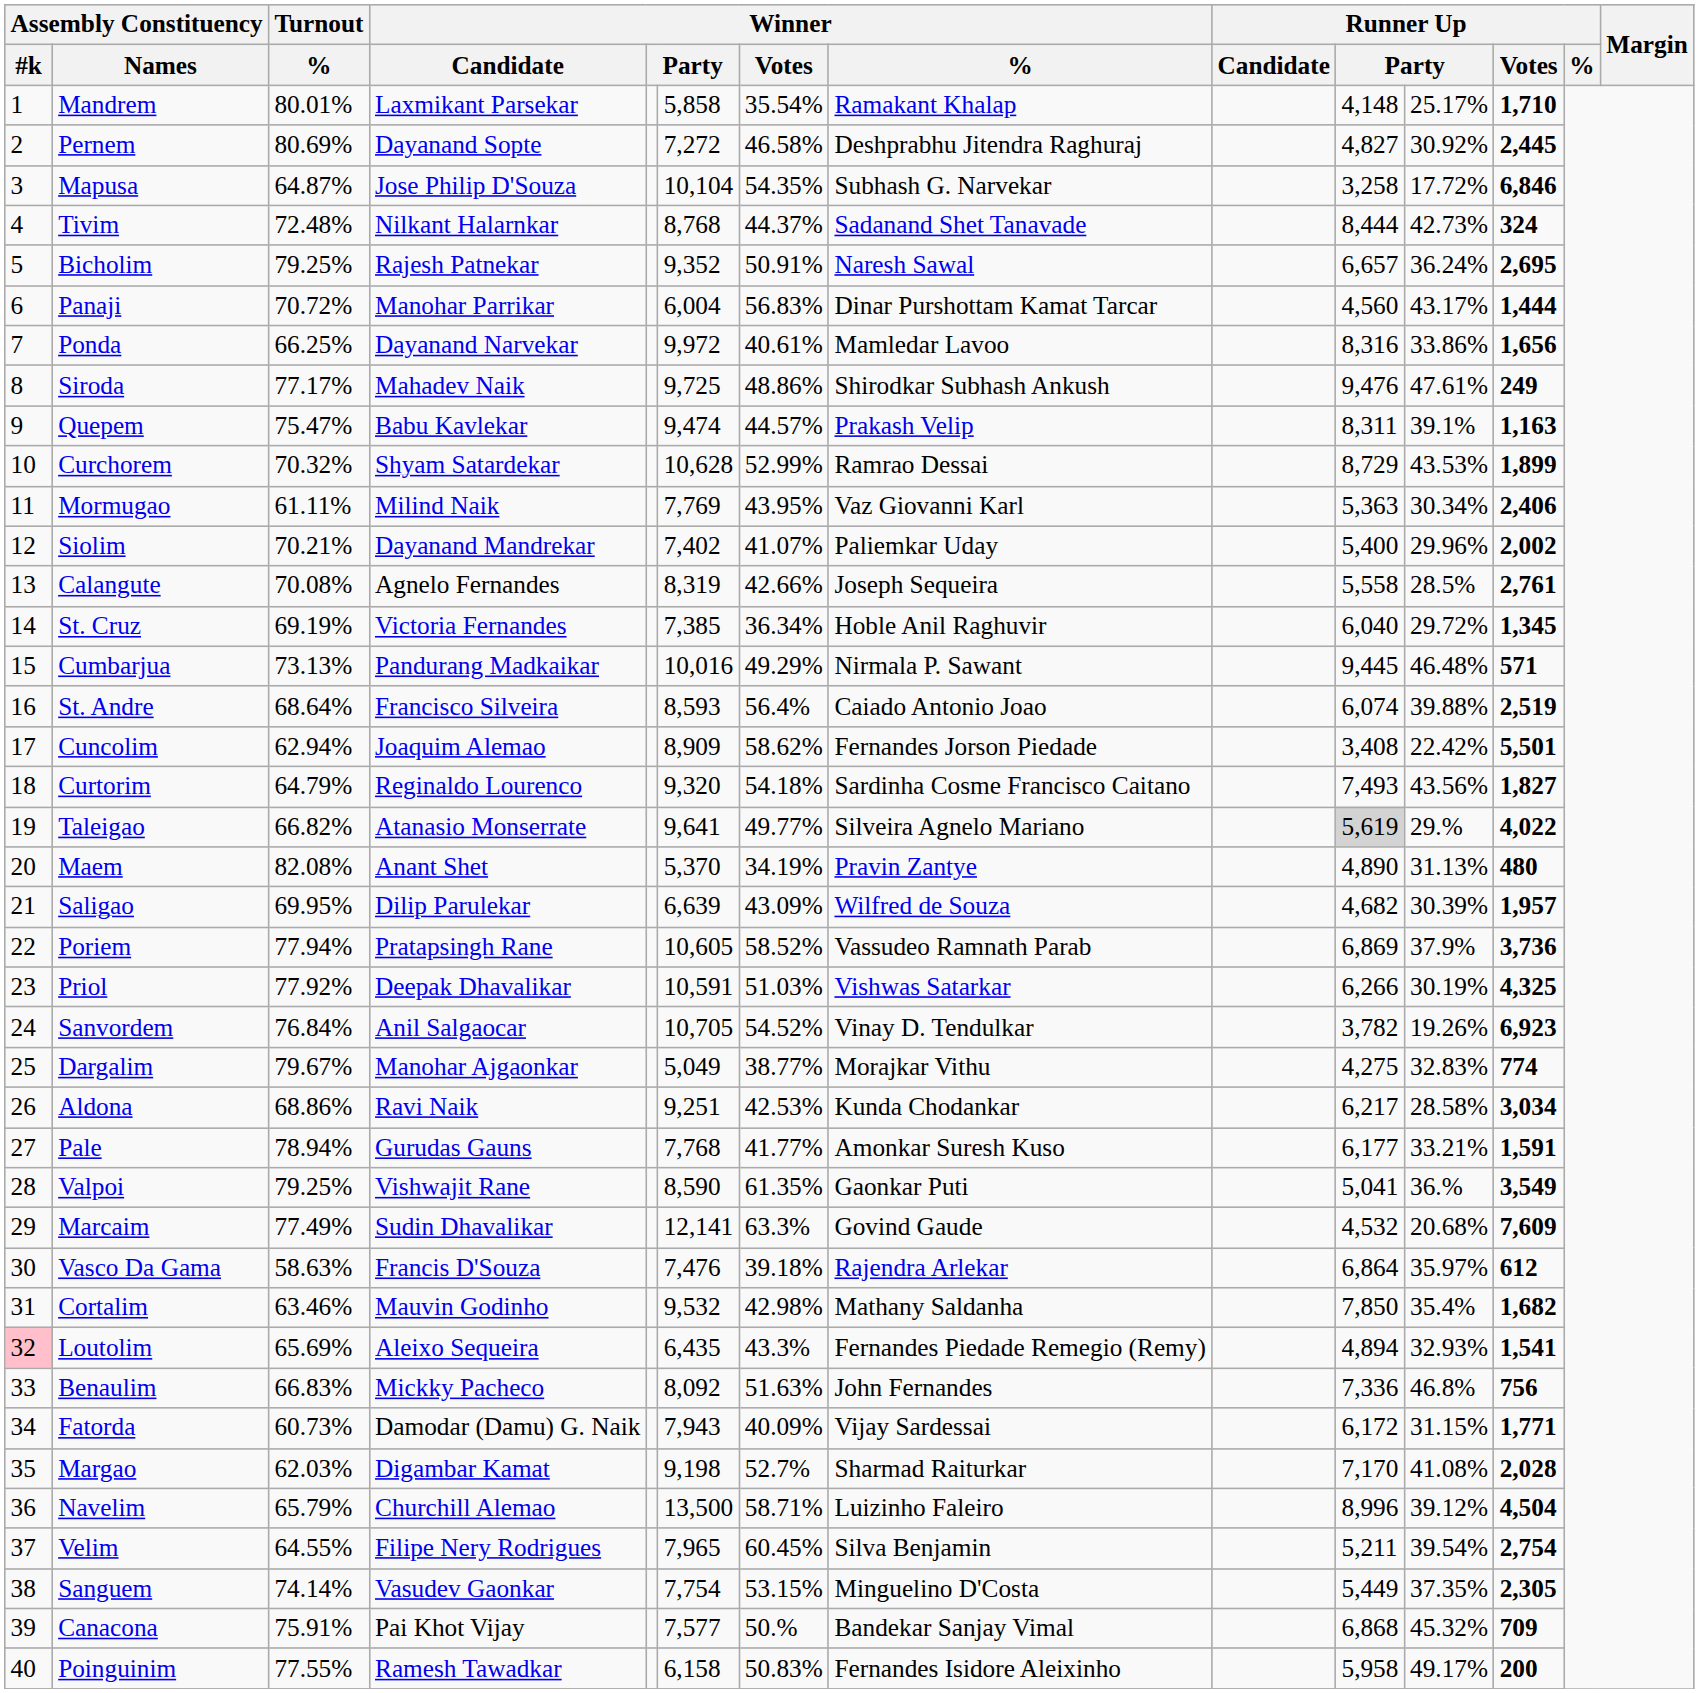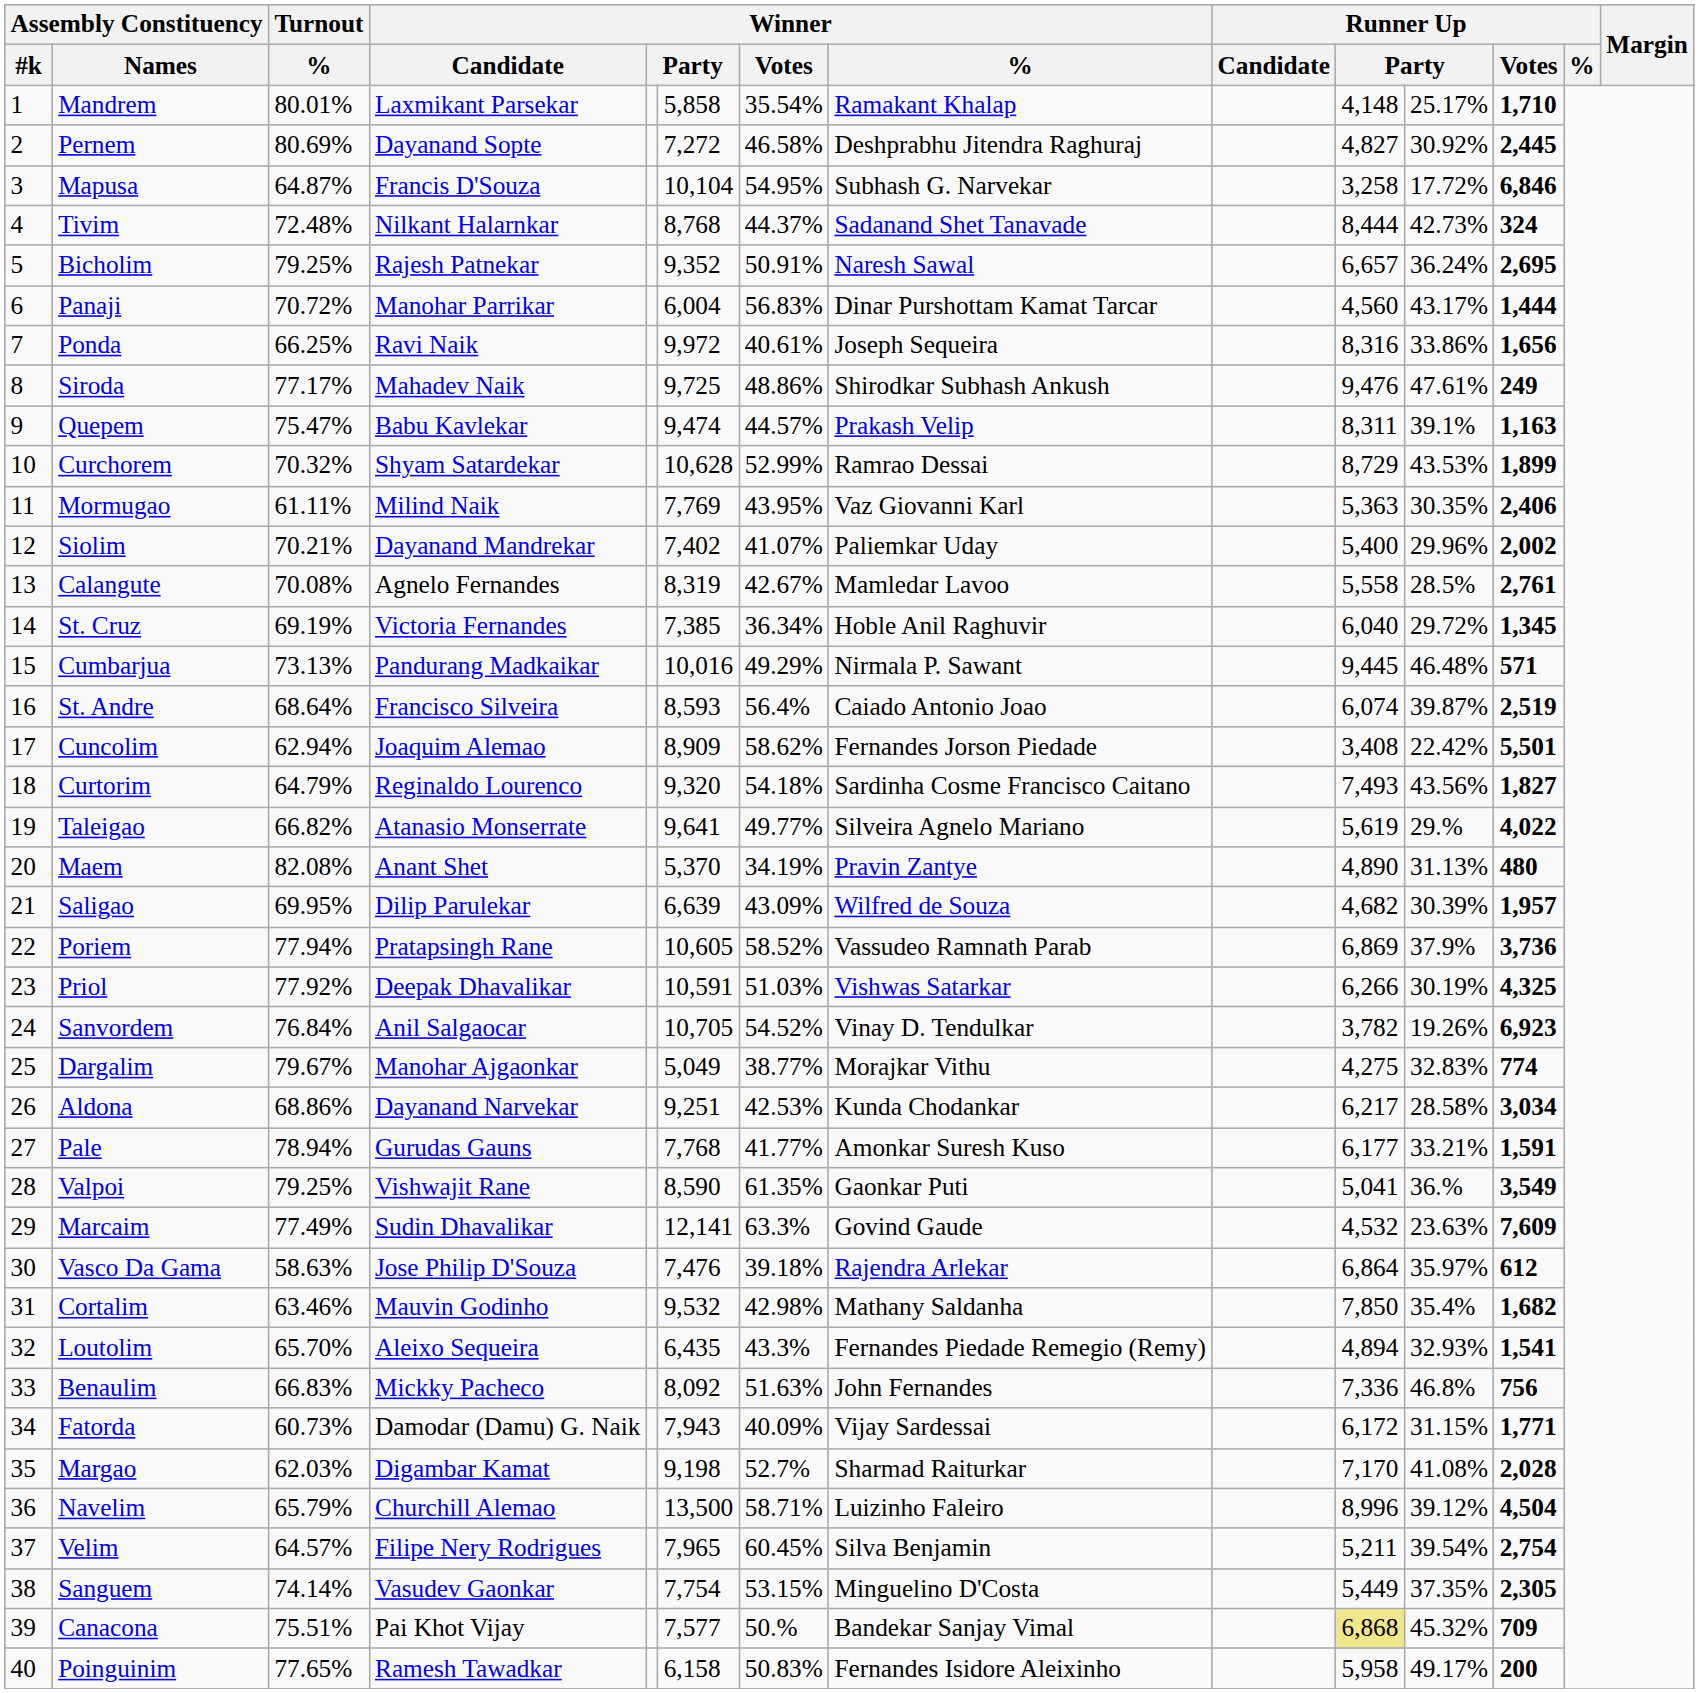(476, 184) Jose Philip D'Souza -> (458, 184) Francis D'Souza
(784, 184) 54.35% -> (784, 184) 54.95%
(476, 345) Dayanand Narvekar -> (427, 345) Ravi Naik
(922, 345) Mamledar Lavoo -> (916, 345) Joseph Sequeira
(1449, 505) 30.34% -> (1449, 505) 30.35%
(784, 585) 42.66% -> (784, 585) 42.67%
(916, 585) Joseph Sequeira -> (922, 585) Mamledar Lavoo
(1449, 706) 39.88% -> (1449, 706) 39.87%
(1370, 826) lightgrey background -> (1370, 826) no background
(427, 1107) Ravi Naik -> (476, 1107) Dayanand Narvekar
(1449, 1227) 20.68% -> (1449, 1227) 23.63%
(458, 1267) Francis D'Souza -> (476, 1267) Jose Philip D'Souza
(23, 1347) pink background -> (23, 1347) no background
(313, 1347) 65.69% -> (313, 1347) 65.70%
(313, 1548) 64.55% -> (313, 1548) 64.57%
(313, 1628) 75.91% -> (313, 1628) 75.51%
(1370, 1628) no background -> (1370, 1628) khaki background
(313, 1668) 77.55% -> (313, 1668) 77.65%
